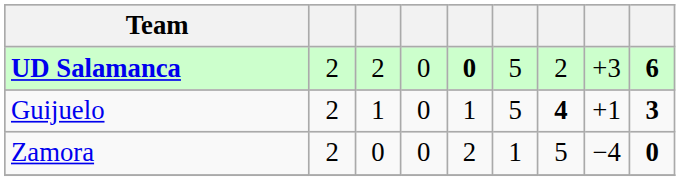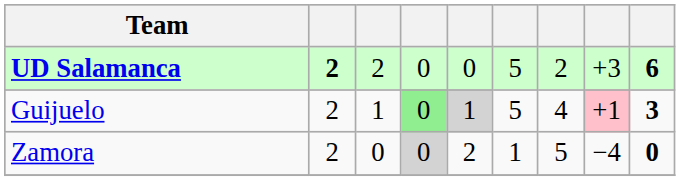(332, 68) normal -> (332, 68) bold
(469, 68) bold -> (469, 68) normal
(424, 110) no background -> (424, 110) lightgreen background
(469, 110) no background -> (469, 110) lightgrey background
(561, 110) bold -> (561, 110) normal
(607, 110) no background -> (607, 110) pink background
(424, 152) no background -> (424, 152) lightgrey background
